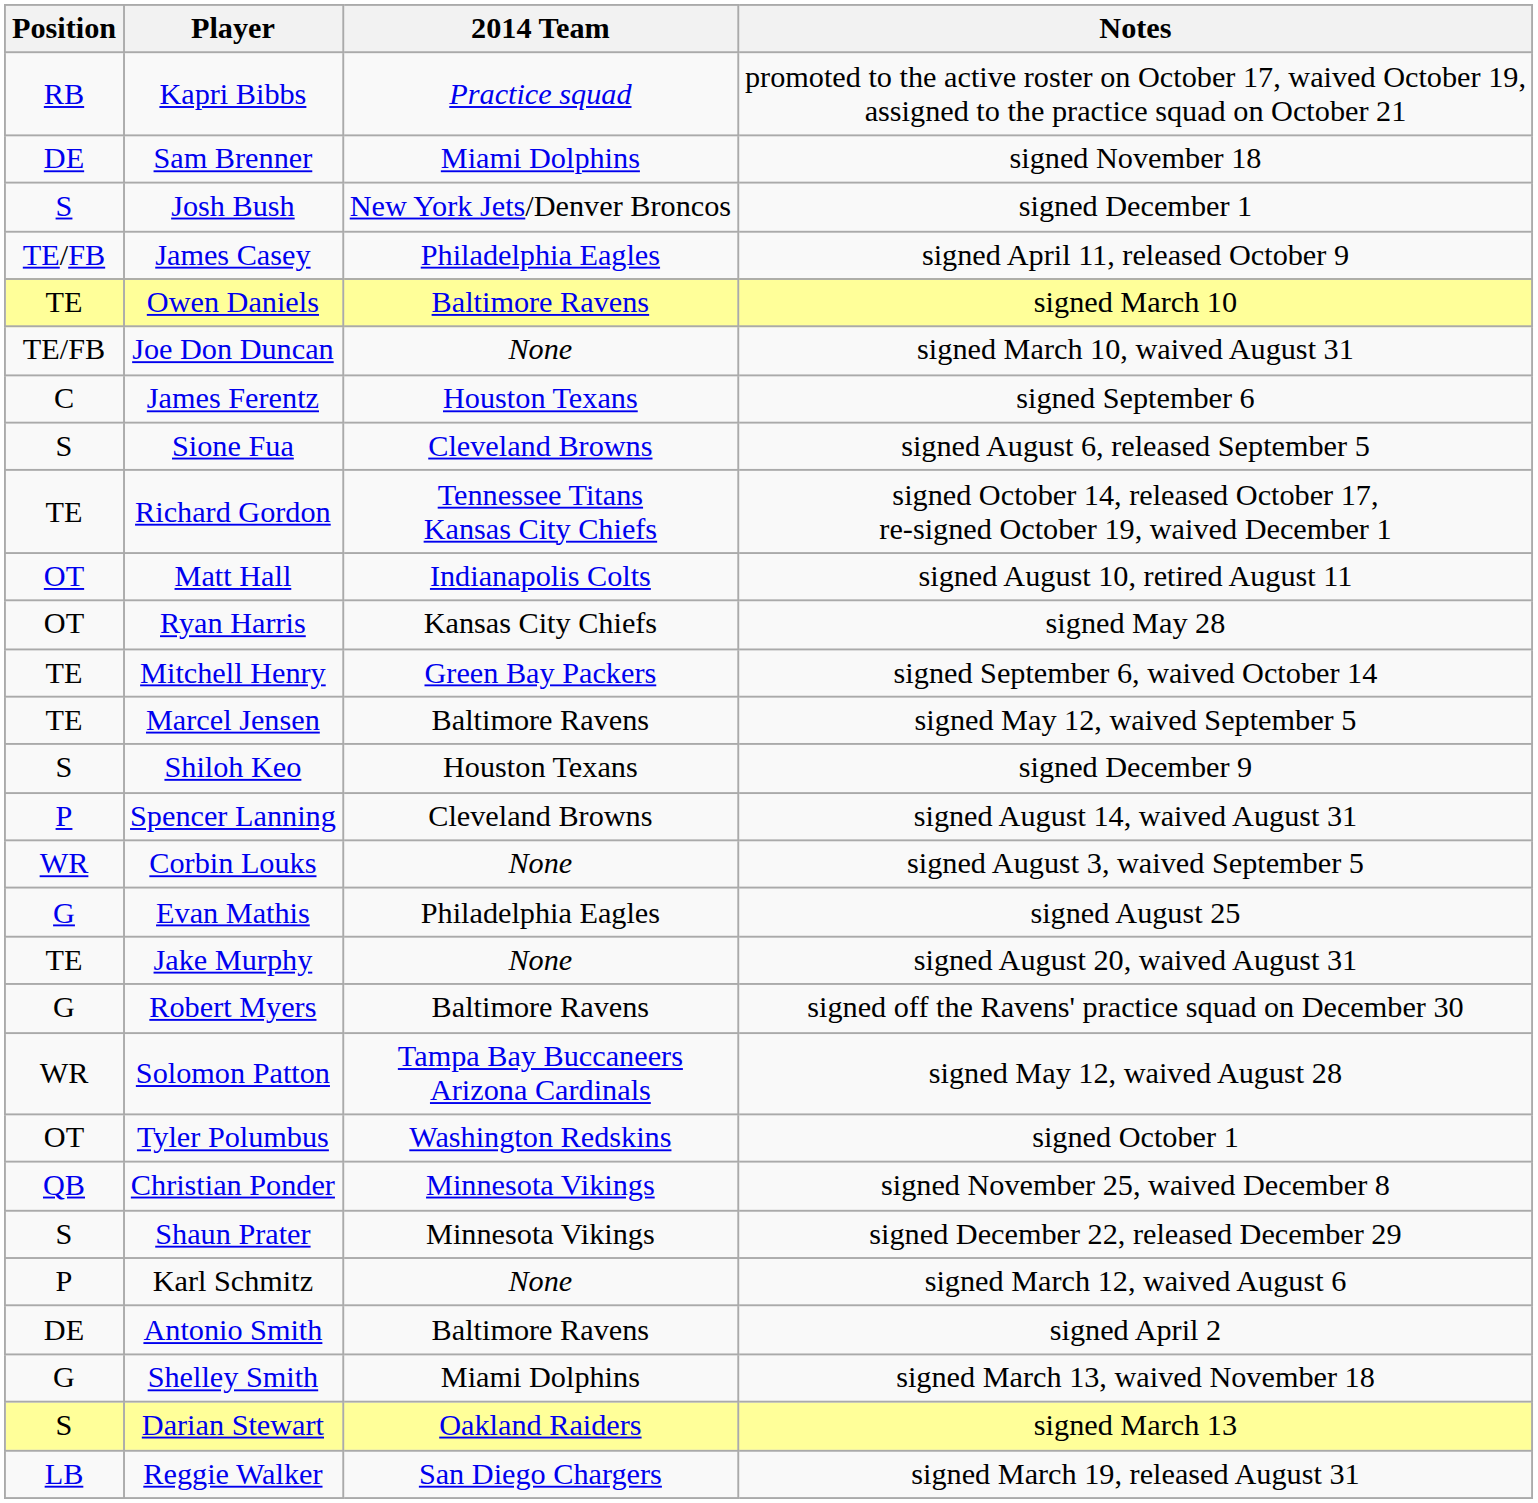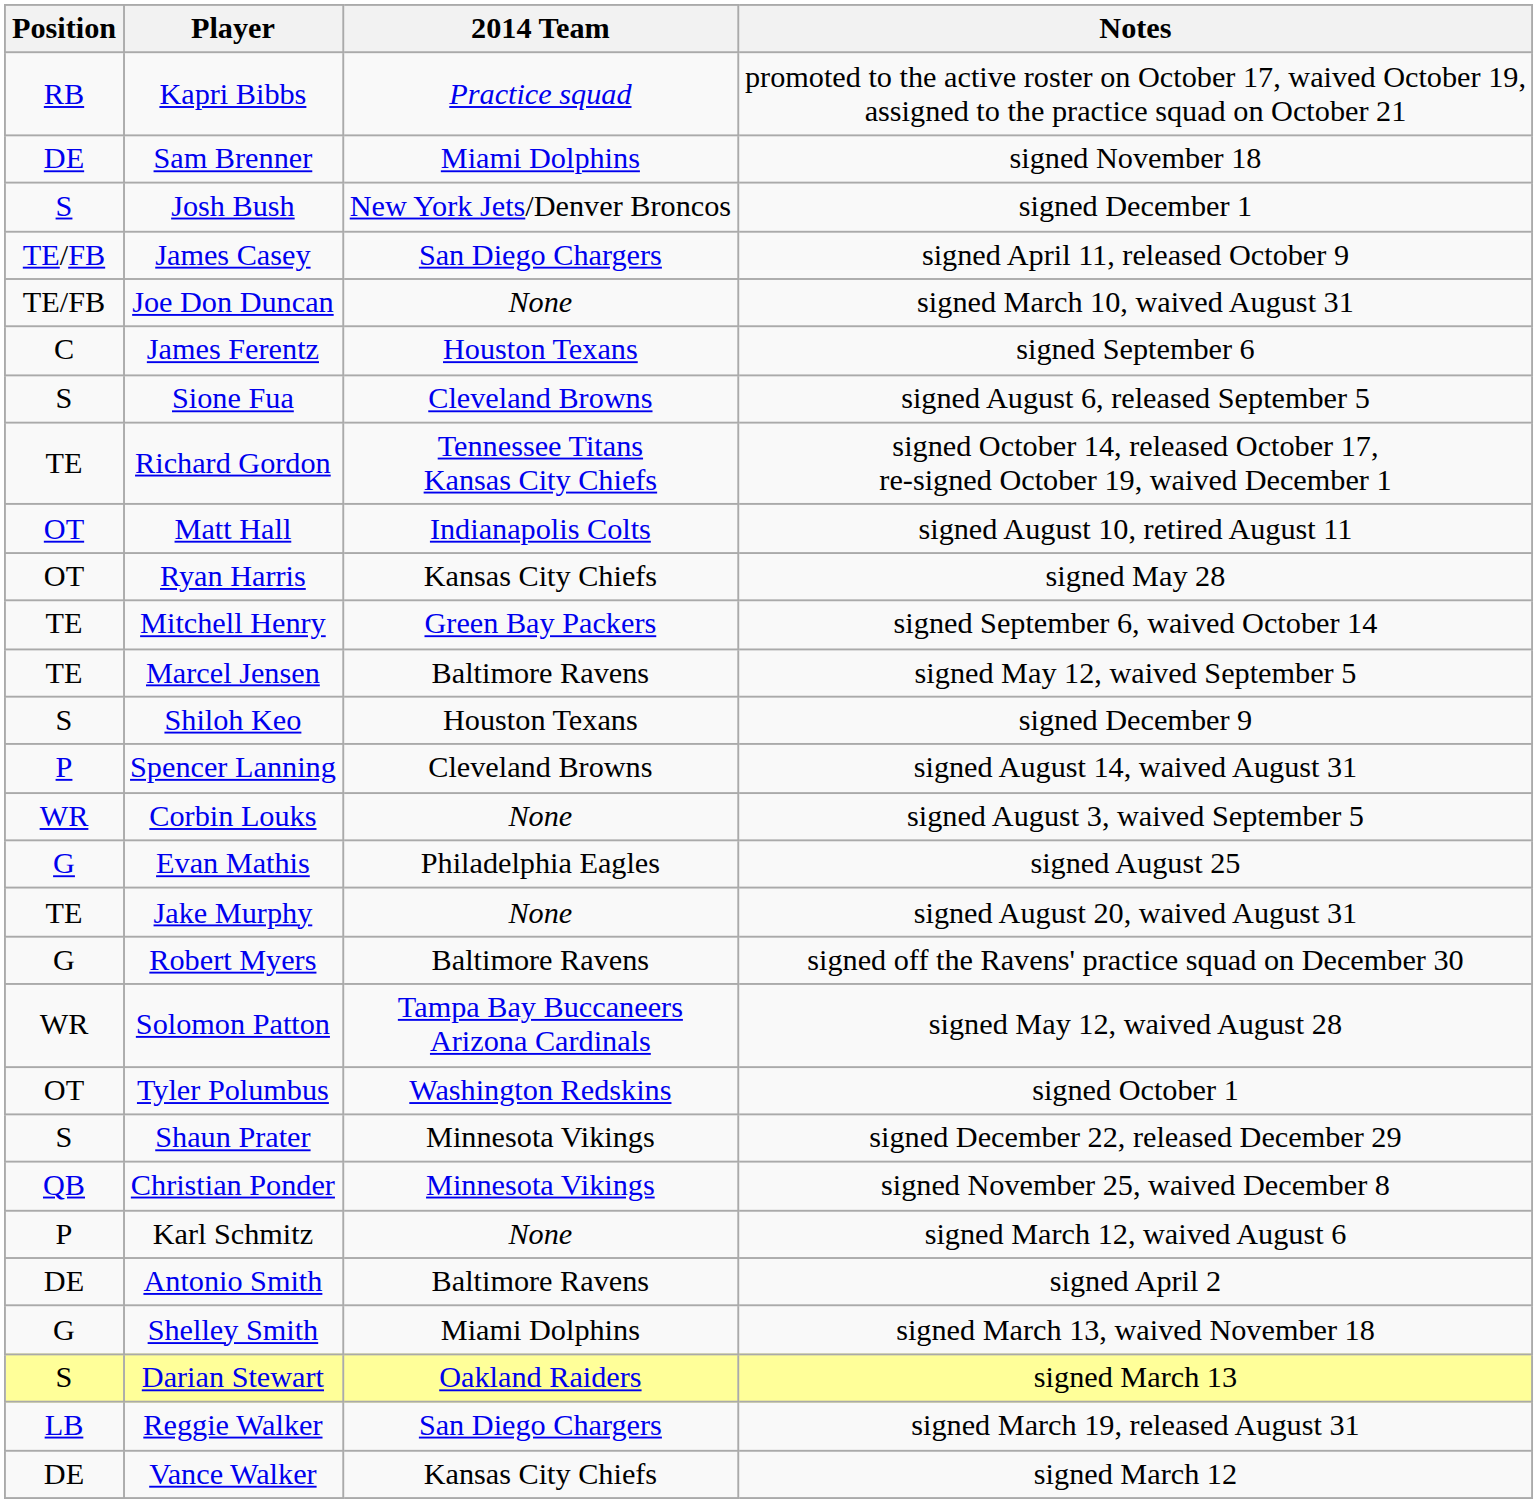(540, 254) Philadelphia Eagles -> (540, 254) San Diego Chargers
- row: (233, 302)
rows swapped: (233, 1185) <-> (233, 1233)
+ row: (233, 1473)
